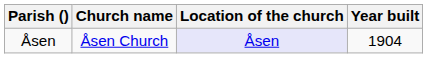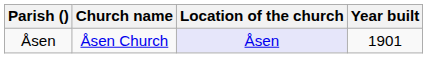(385, 40) 1904 -> (385, 40) 1901
